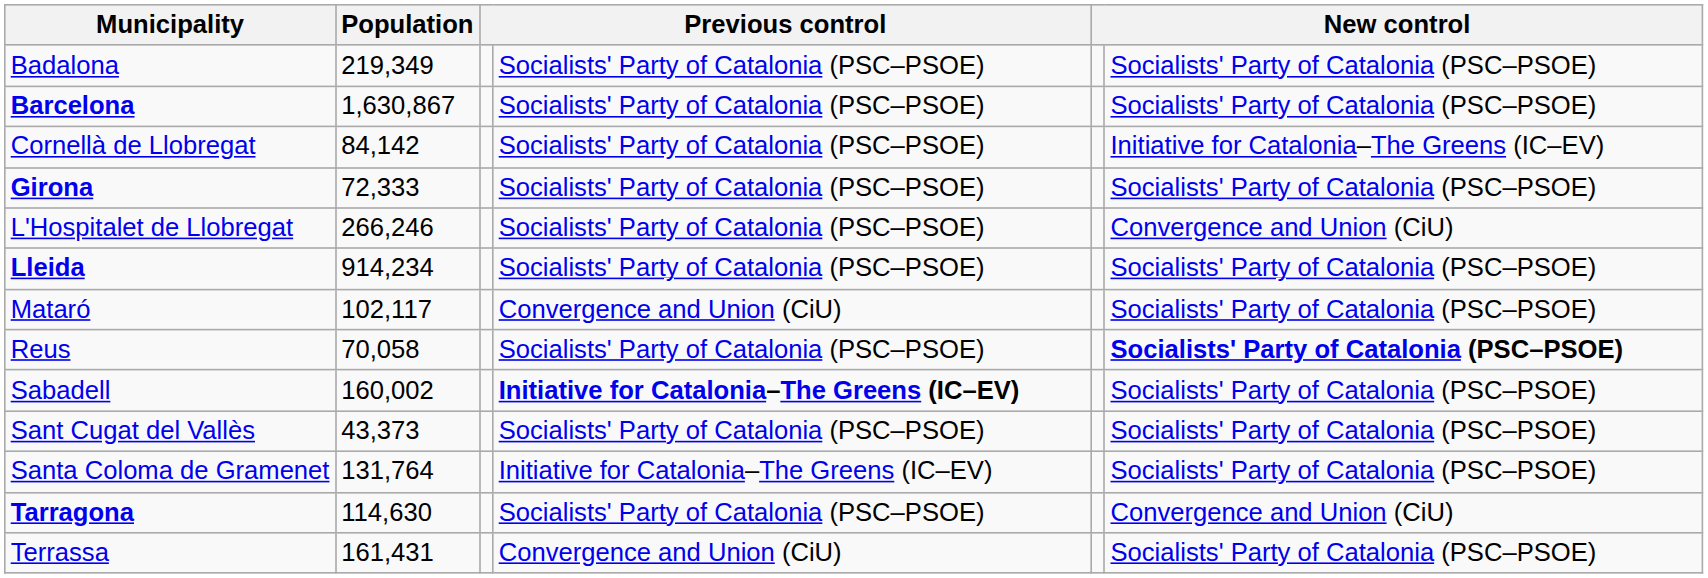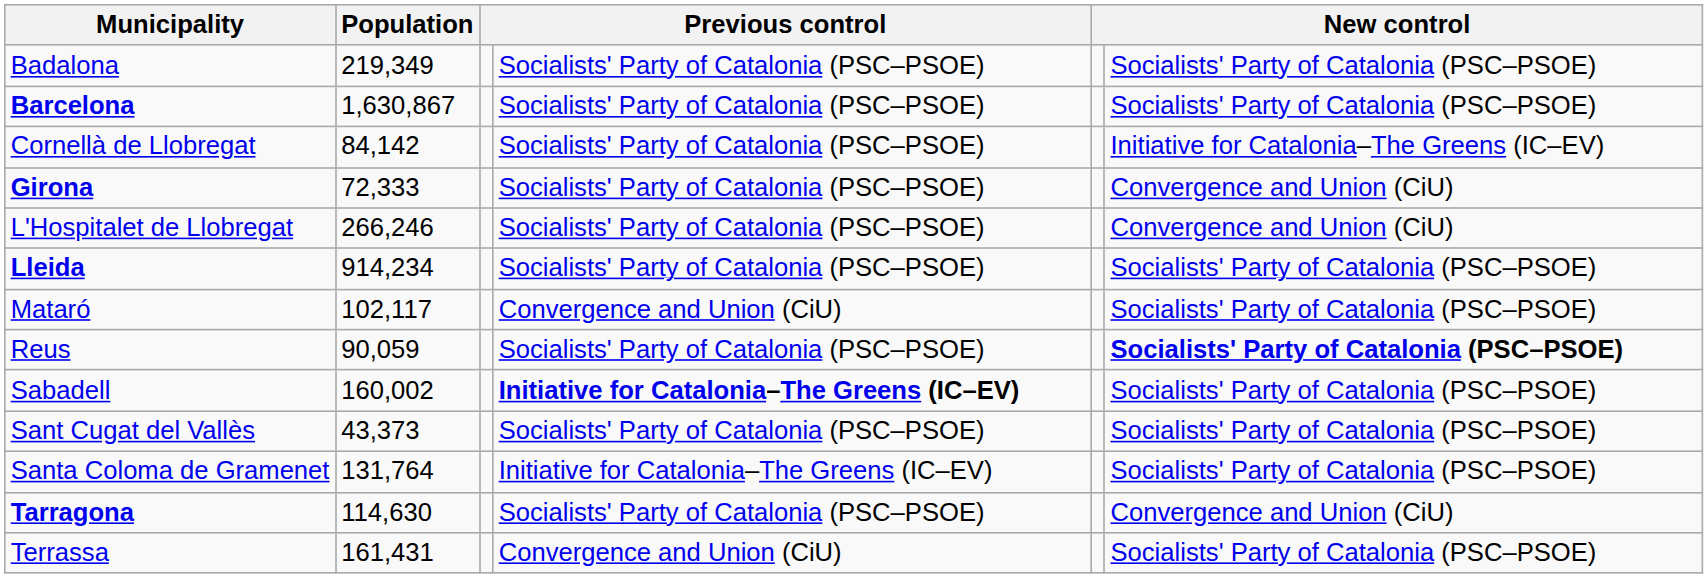(1353, 187) Socialists' Party of Catalonia (PSC–PSOE) -> (1282, 187) Convergence and Union (CiU)
(380, 349) 70,058 -> (380, 349) 90,059
